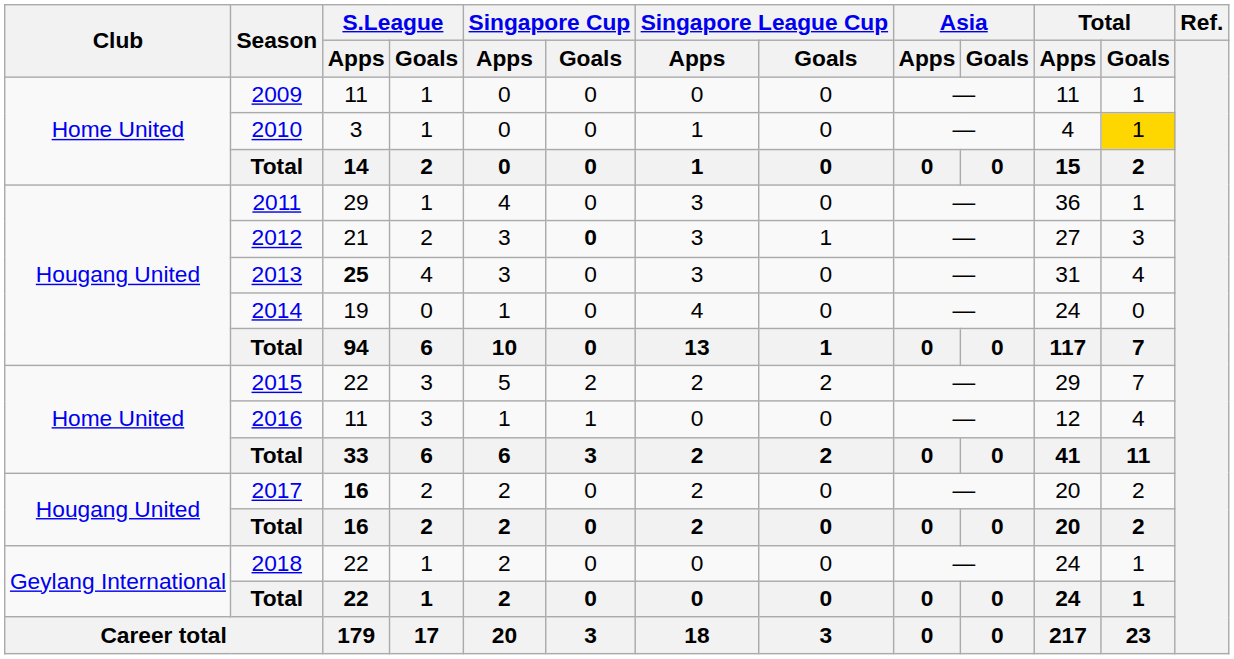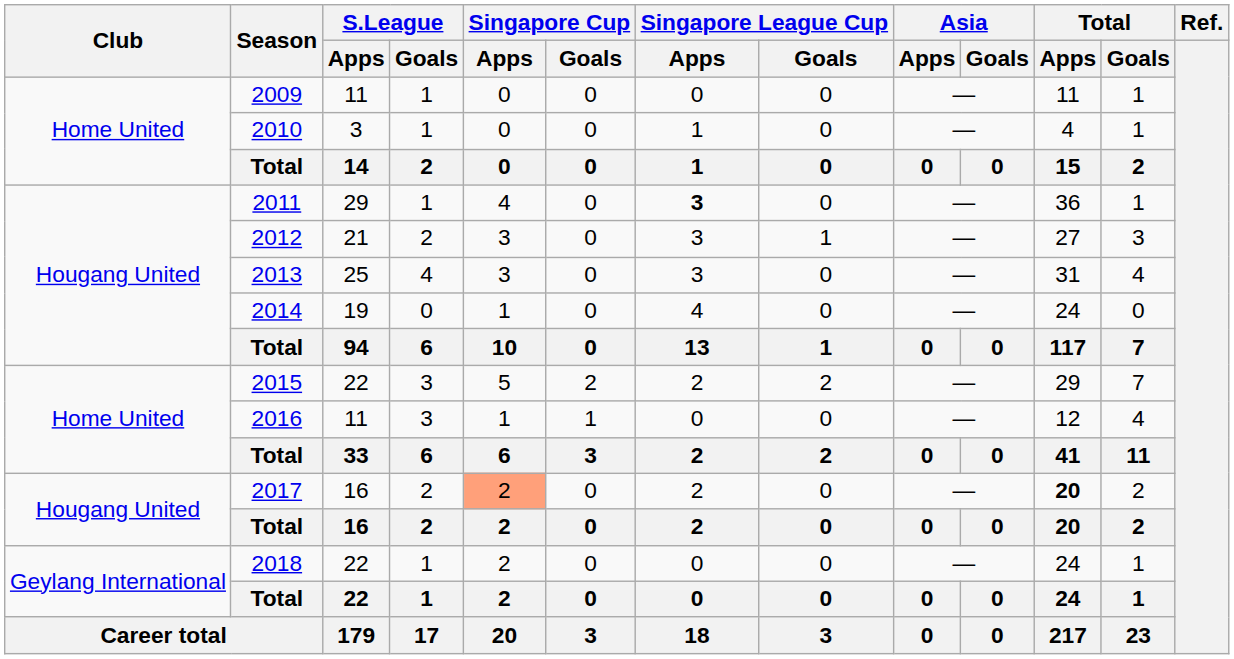(1138, 130) gold background -> (1138, 130) no background
(697, 202) normal -> (697, 202) bold
(590, 238) bold -> (590, 238) normal
(356, 274) bold -> (356, 274) normal
(356, 490) bold -> (356, 490) normal
(504, 490) no background -> (504, 490) lightsalmon background
(1068, 490) normal -> (1068, 490) bold
